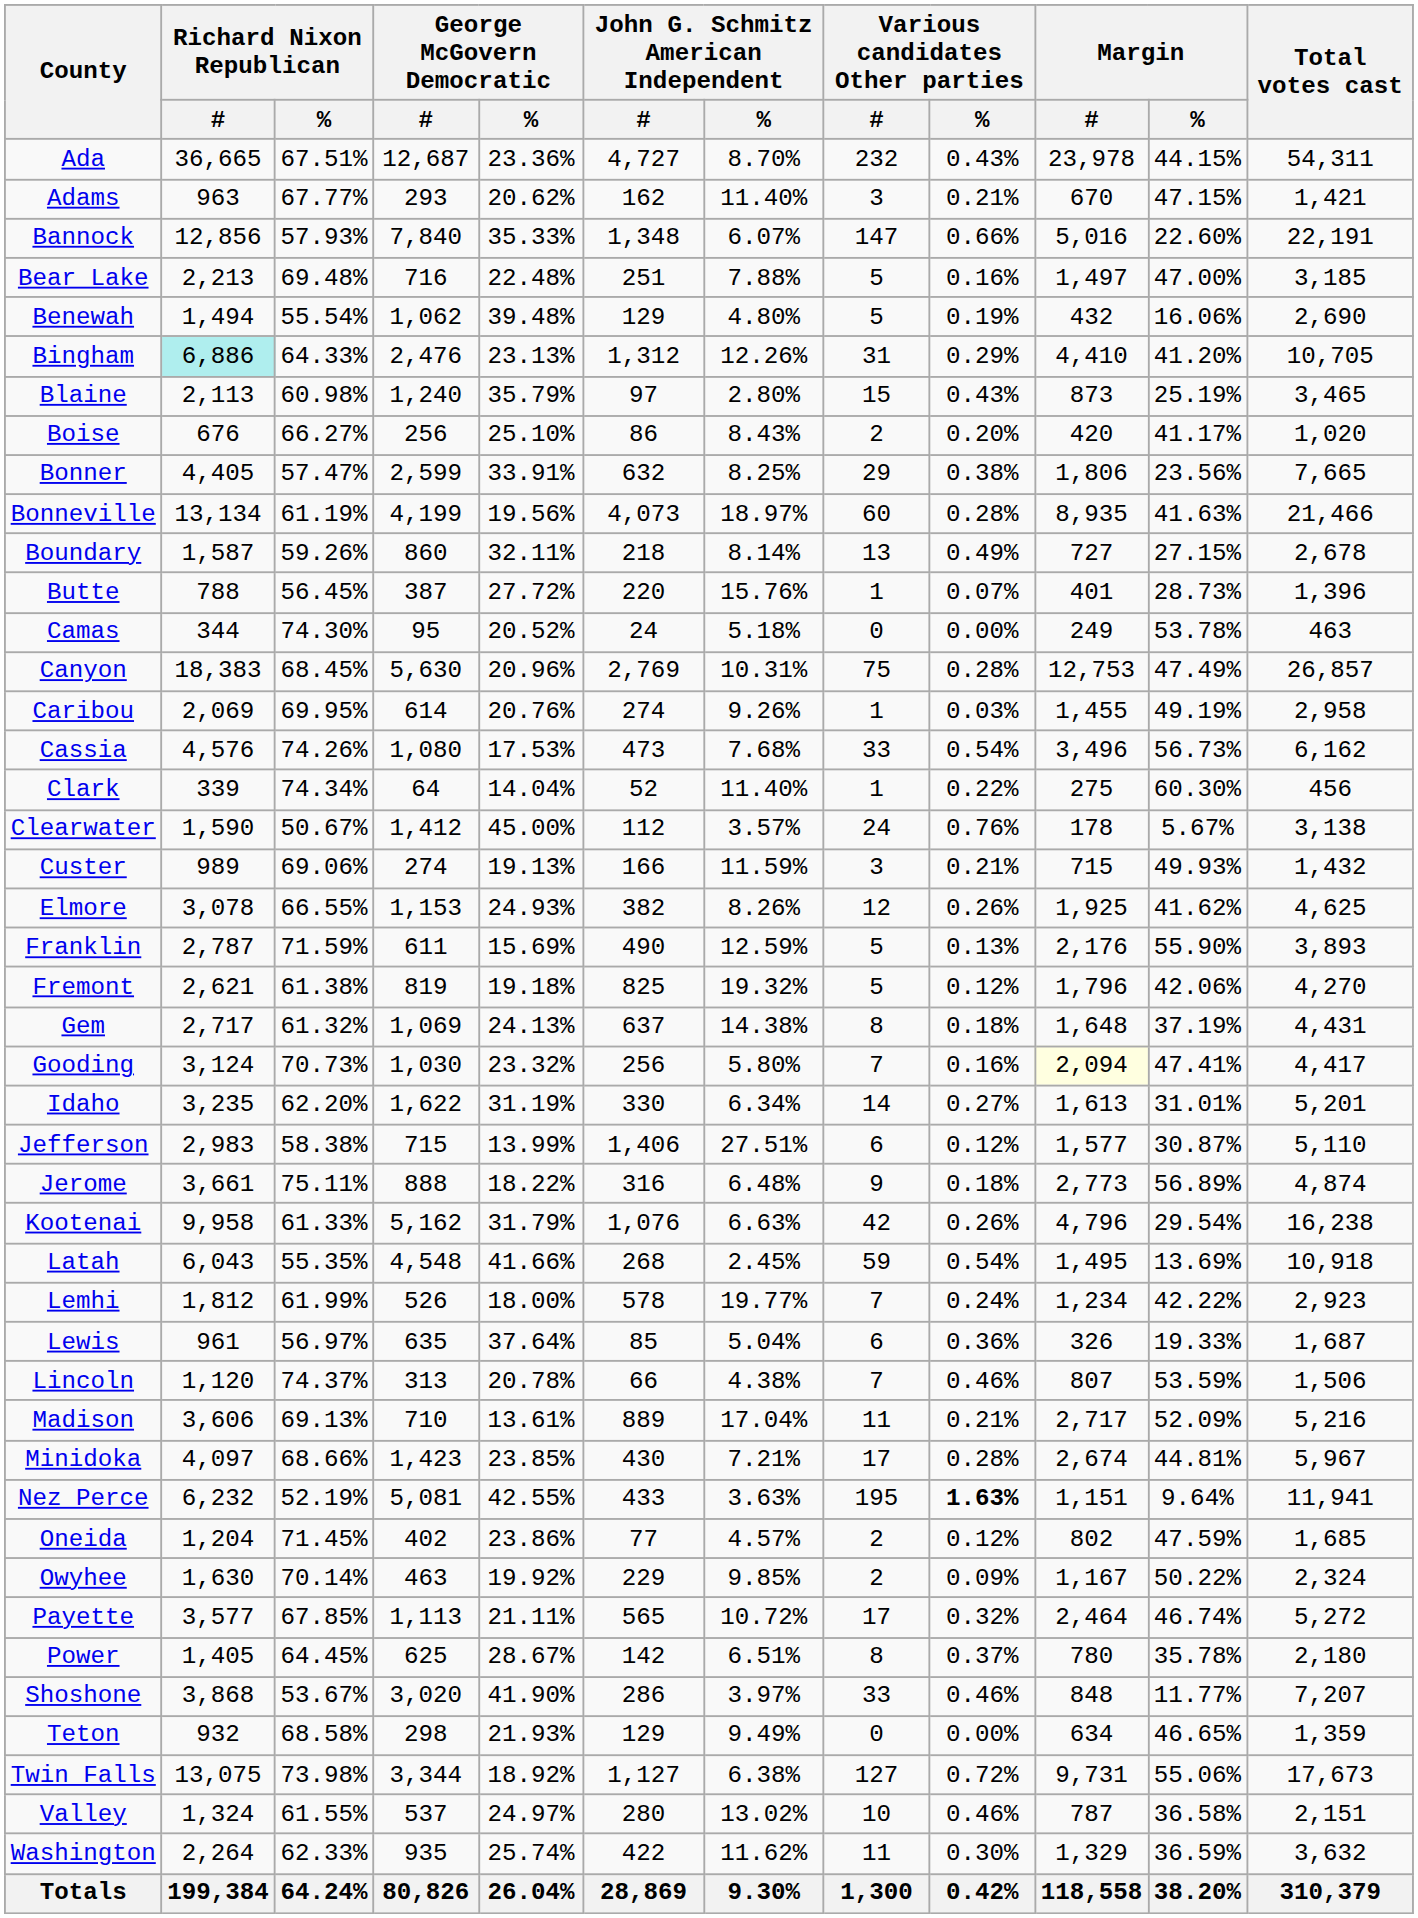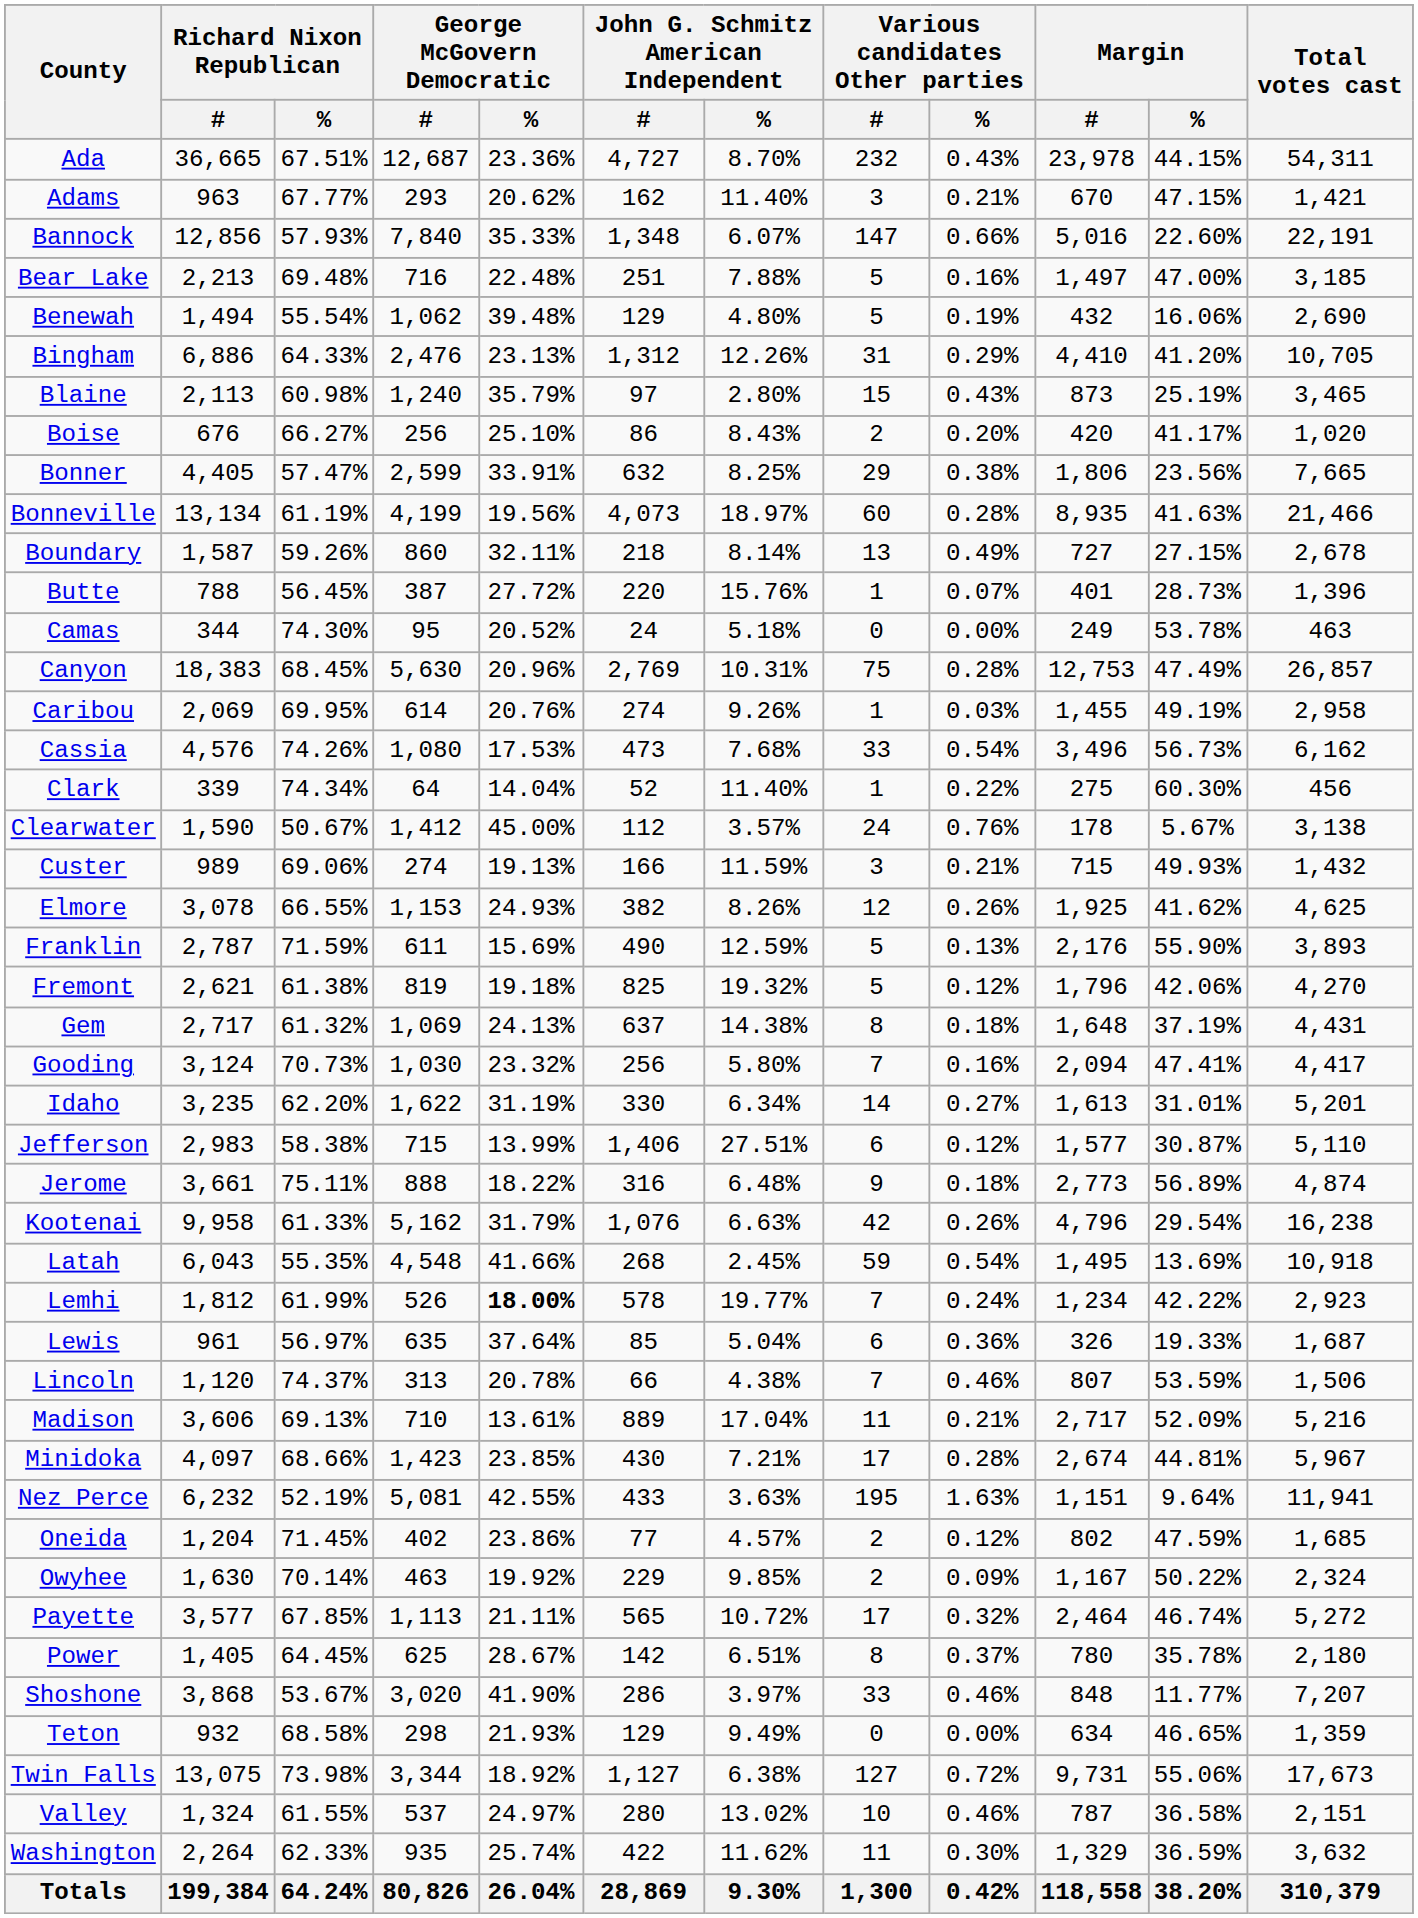(218, 356) paleturquoise background -> (218, 356) no background
(1092, 1066) lightyellow background -> (1092, 1066) no background
(531, 1302) normal -> (531, 1302) bold
(982, 1499) bold -> (982, 1499) normal
